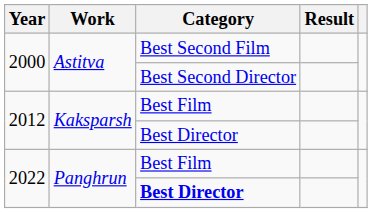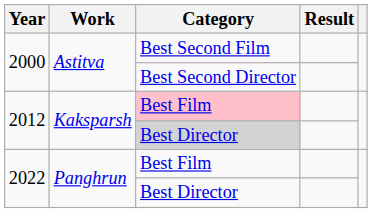(176, 105) no background -> (176, 105) pink background
(189, 134) no background -> (189, 134) lightgrey background
(192, 192) bold -> (189, 192) normal
